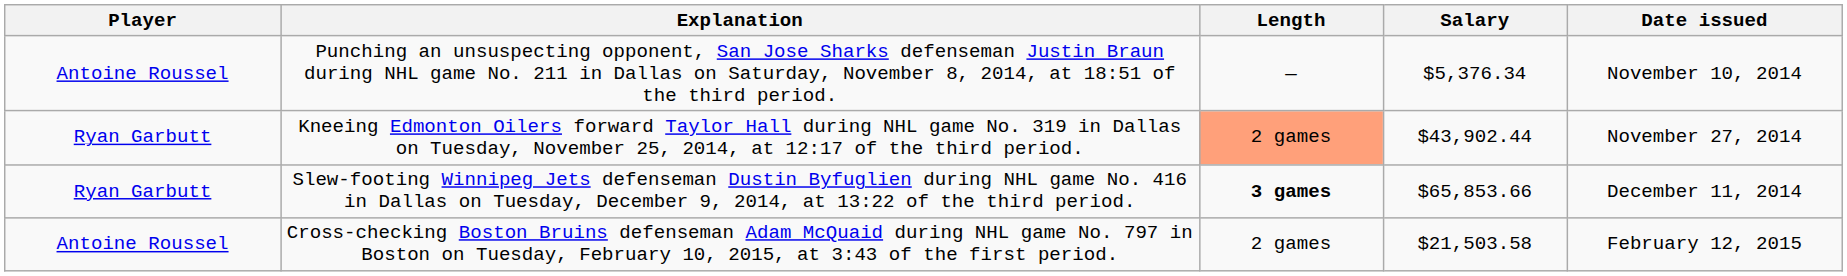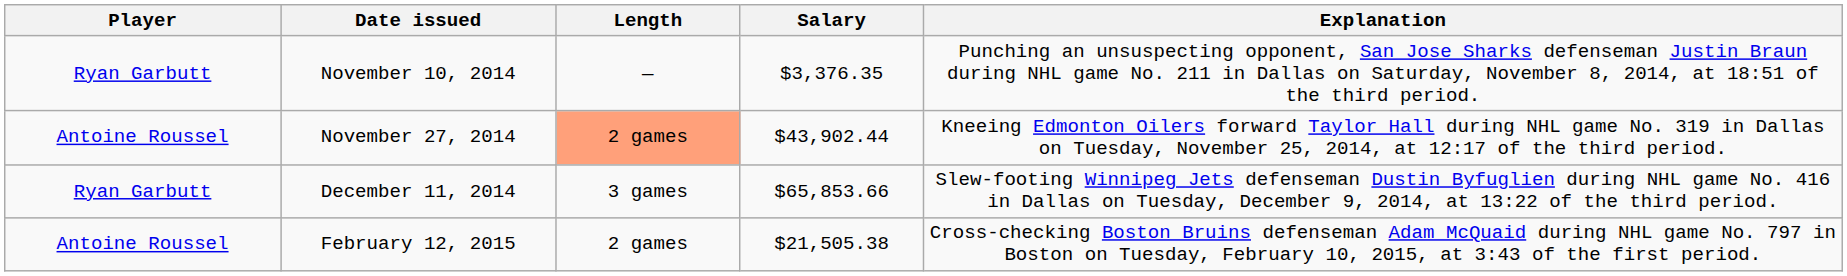columns swapped: (740, 20) <-> (1704, 20)
(143, 74) Antoine Roussel -> (143, 74) Ryan Garbutt
(1475, 74) $5,376.34 -> (832, 74) $3,376.35
(143, 138) Ryan Garbutt -> (143, 138) Antoine Roussel
(1291, 191) bold -> (648, 191) normal
(1475, 244) $21,503.58 -> (832, 244) $21,505.38
